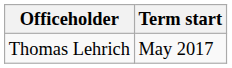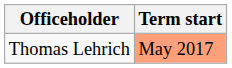(176, 48) no background -> (176, 48) lightsalmon background
